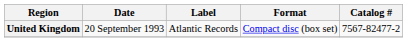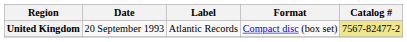(371, 28) no background -> (371, 28) khaki background
